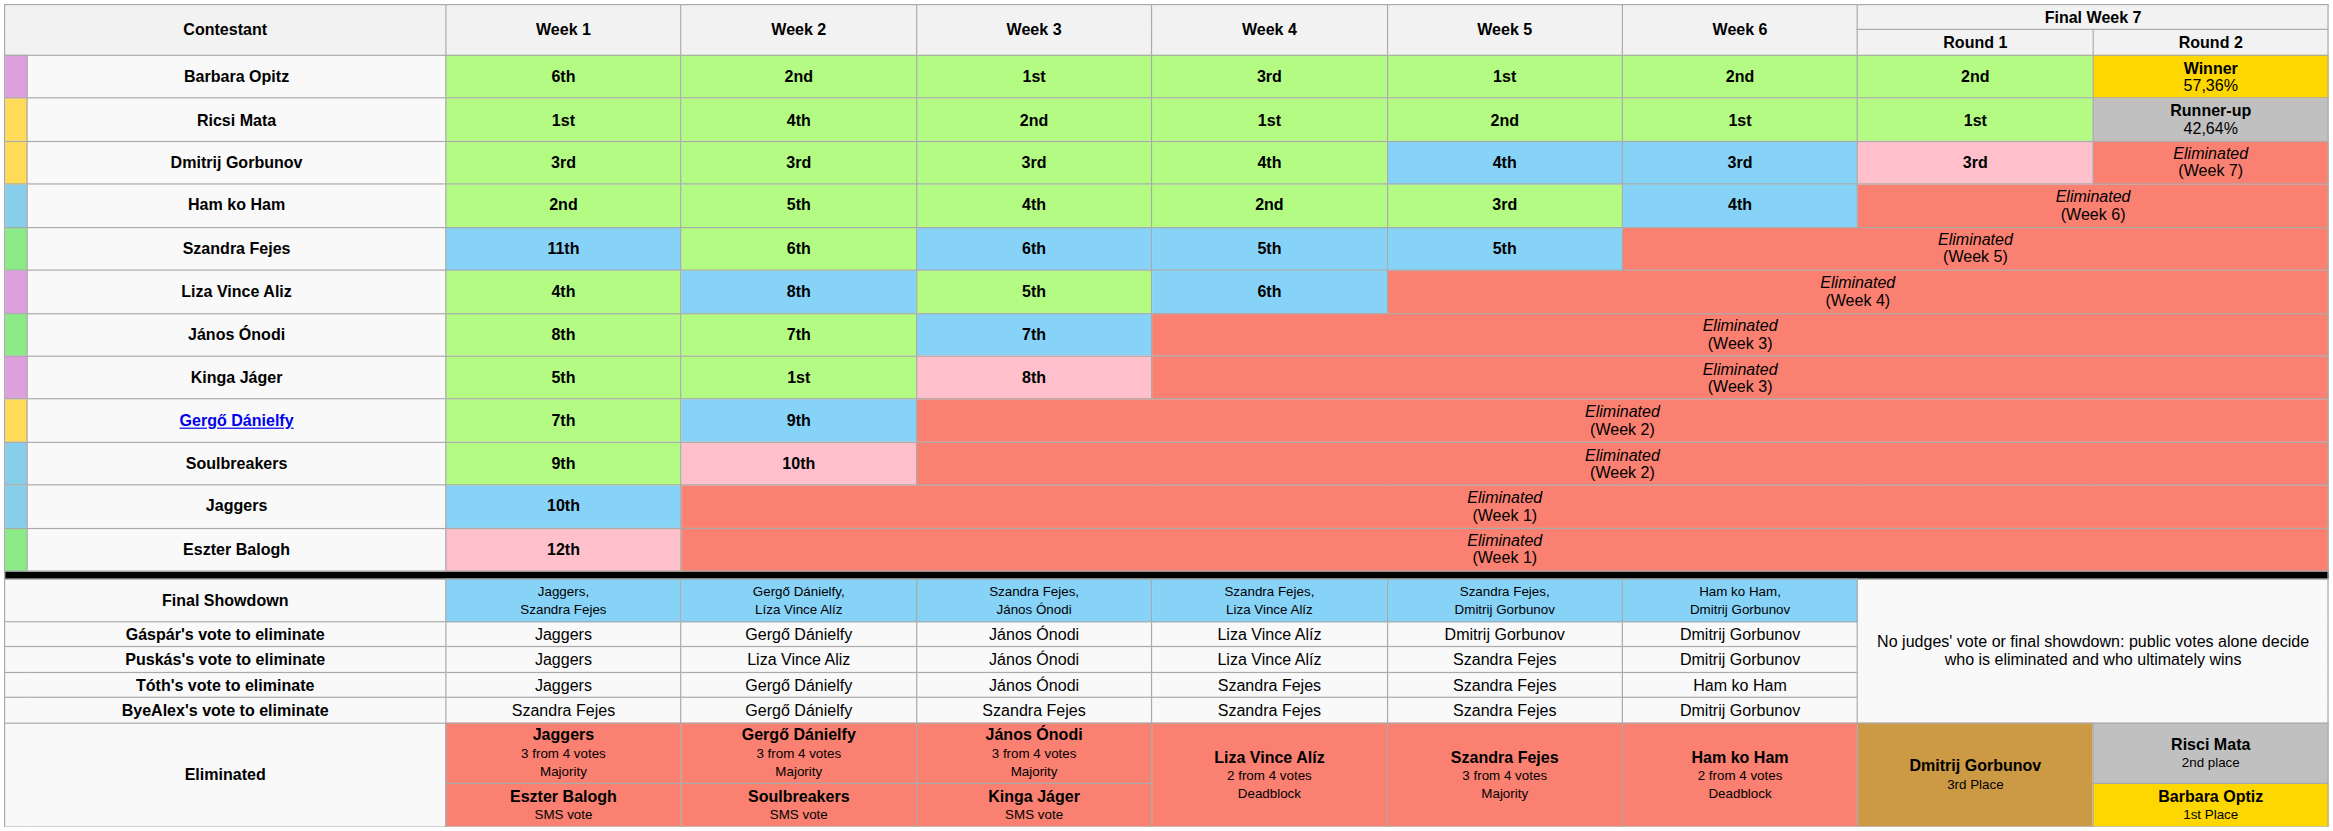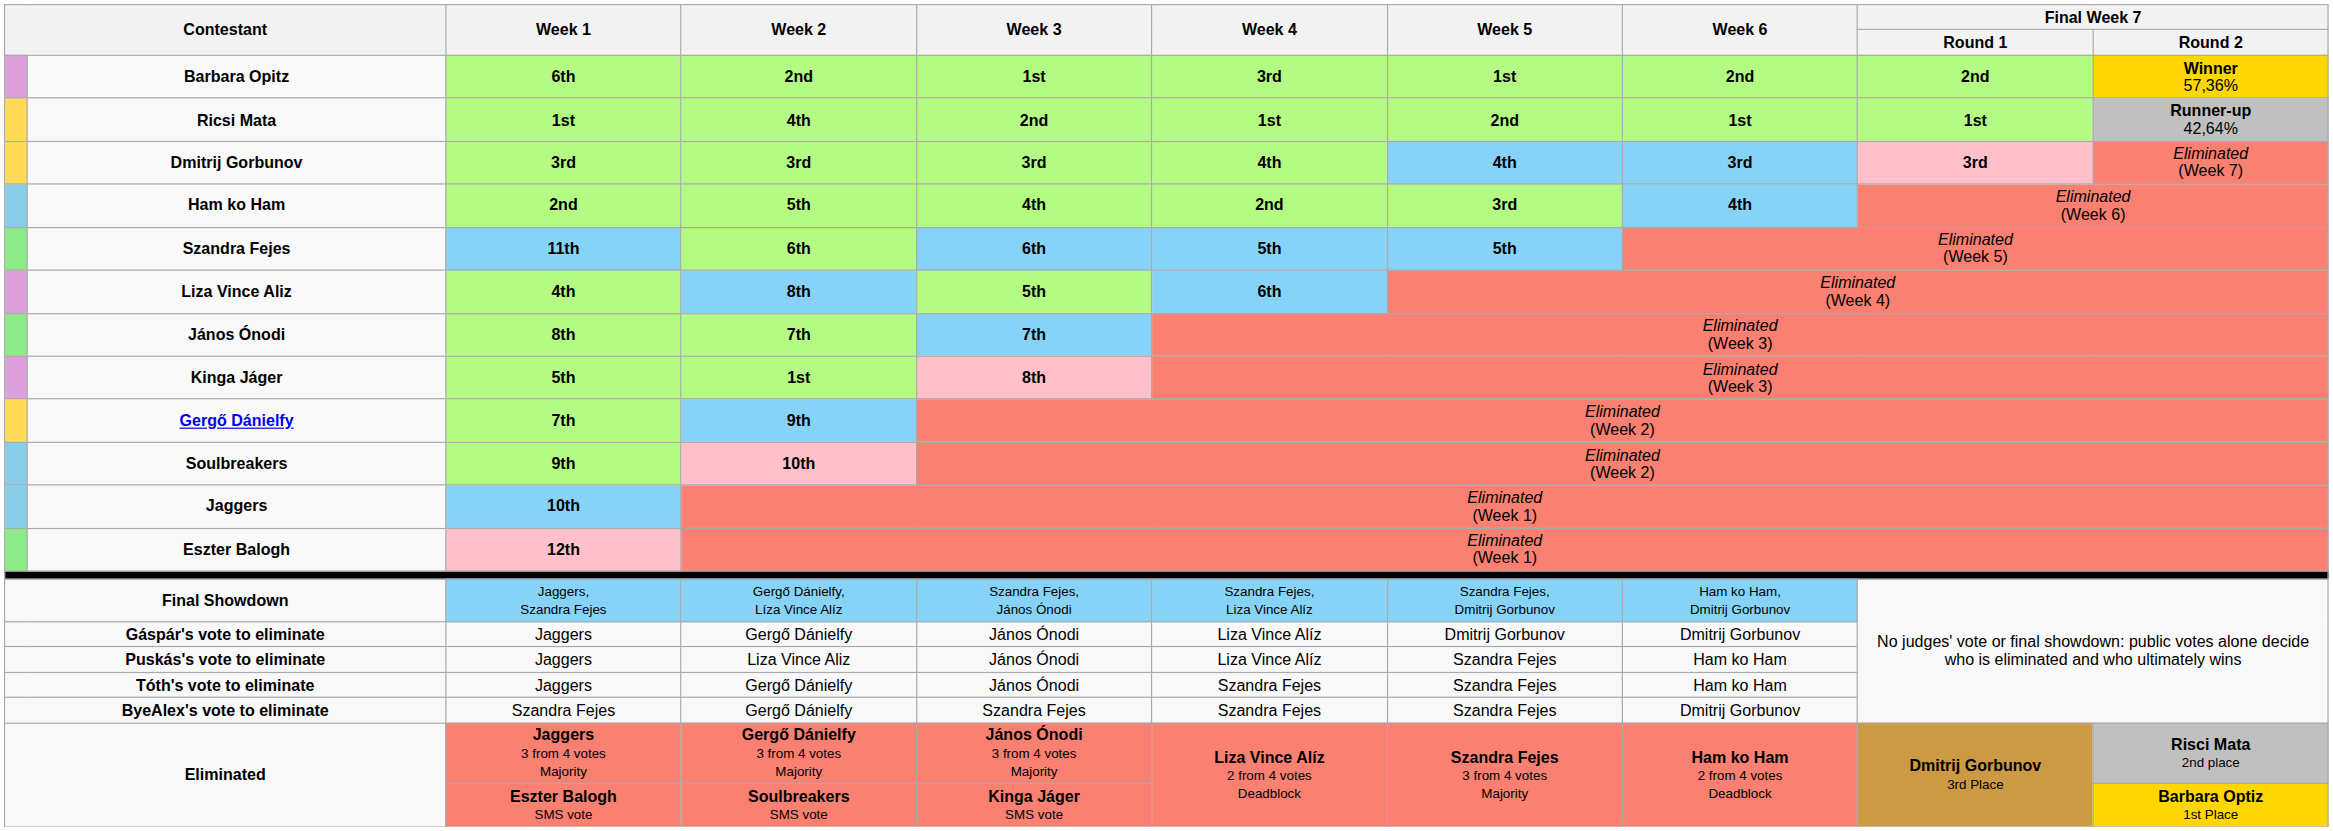(1740, 659) Dmitrij Gorbunov -> (1740, 659) Ham ko Ham
